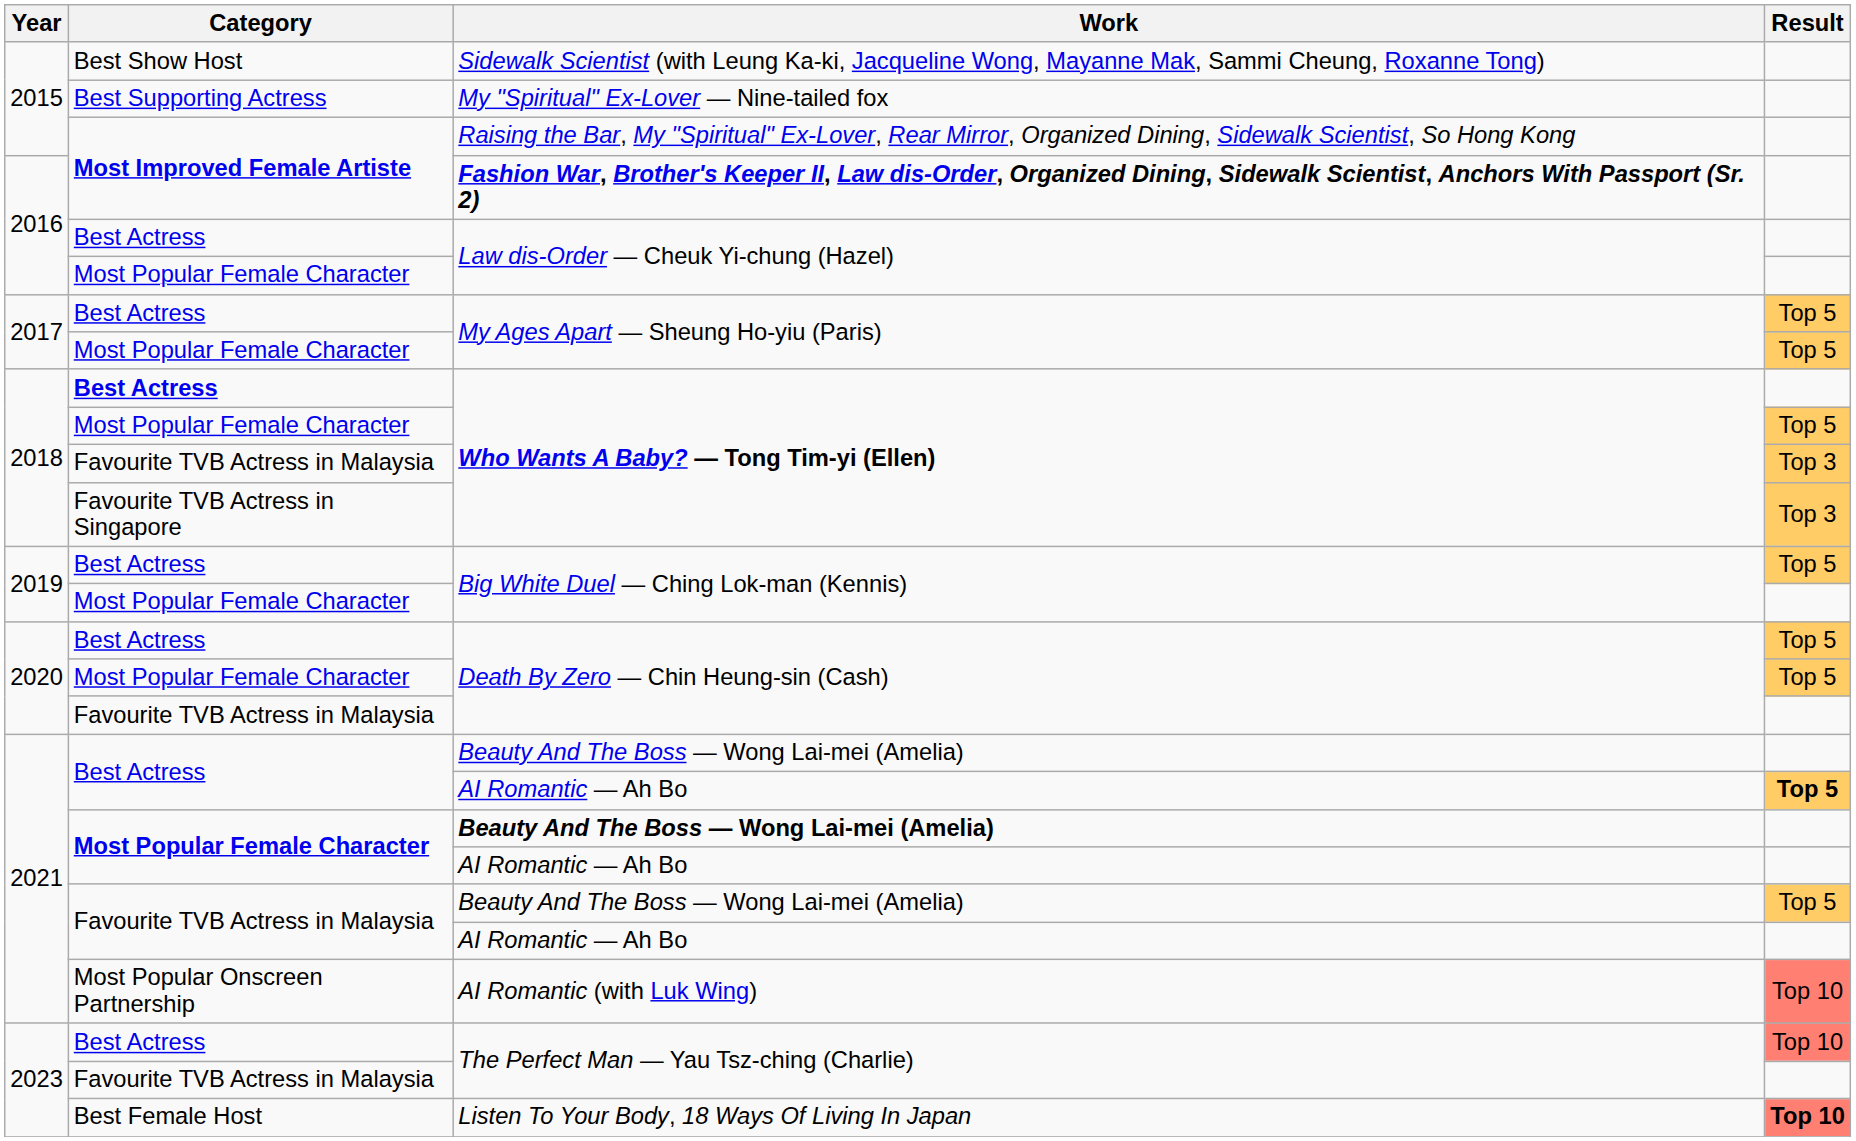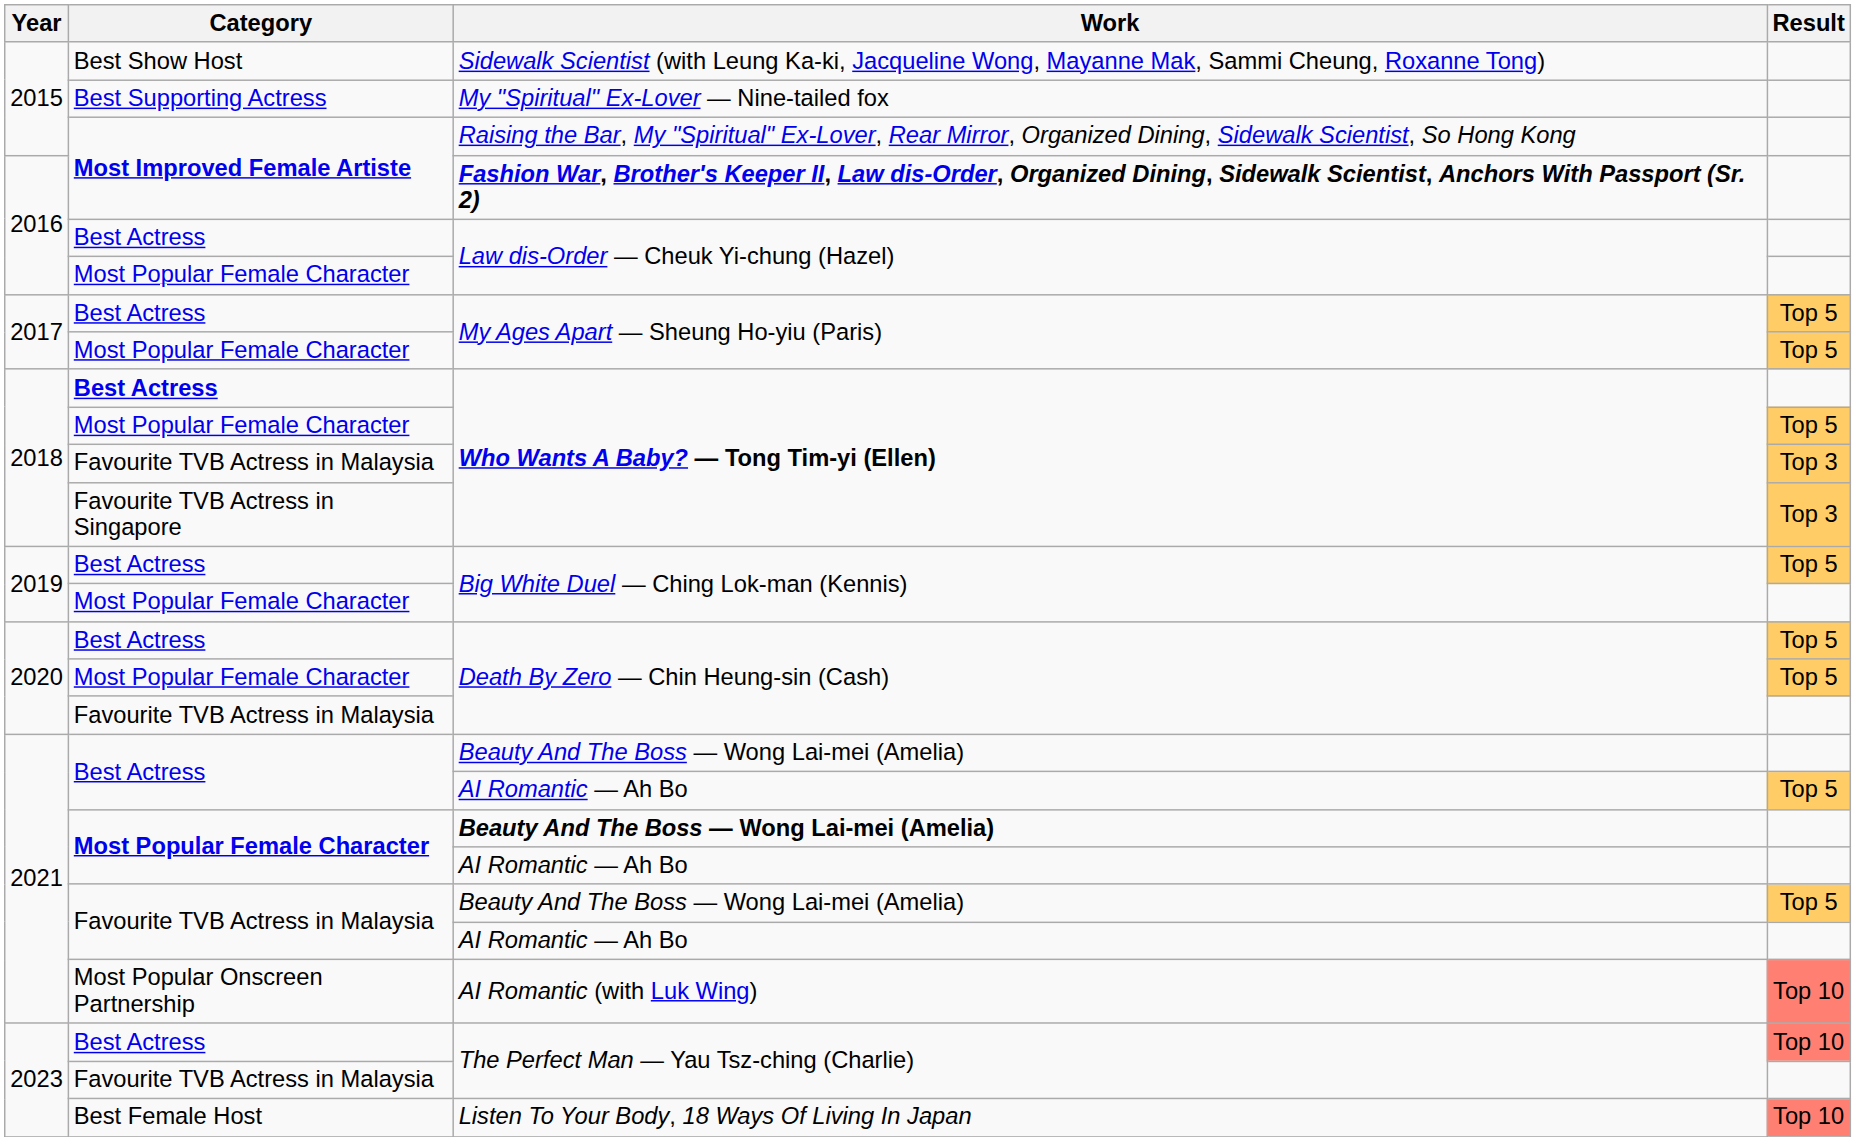(1808, 790) bold -> (1809, 790) normal
(1808, 1117) bold -> (1809, 1117) normal
